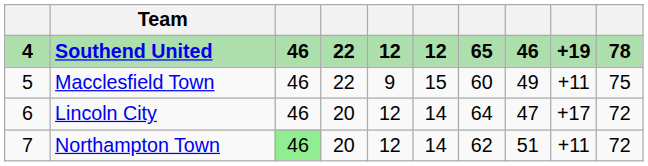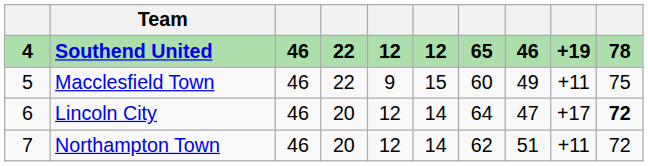(620, 113) normal -> (620, 113) bold
(298, 144) lightgreen background -> (298, 144) no background
